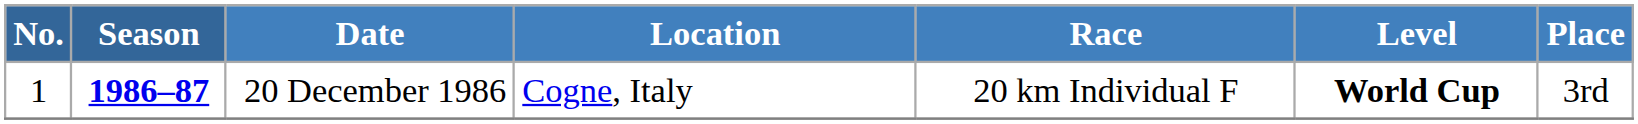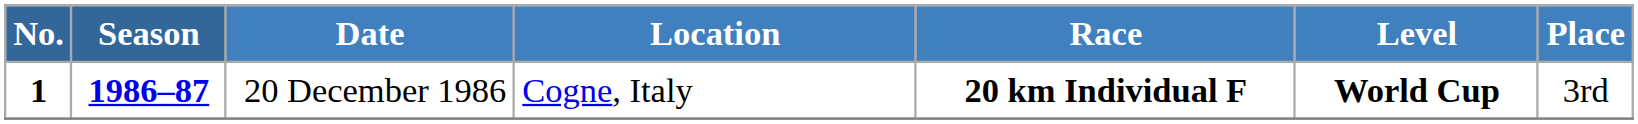(39, 90) normal -> (39, 90) bold
(1106, 90) normal -> (1106, 90) bold
